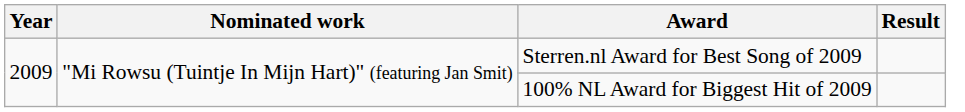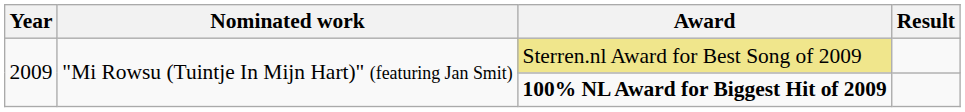(692, 55) no background -> (692, 55) khaki background
(697, 89) normal -> (705, 89) bold
